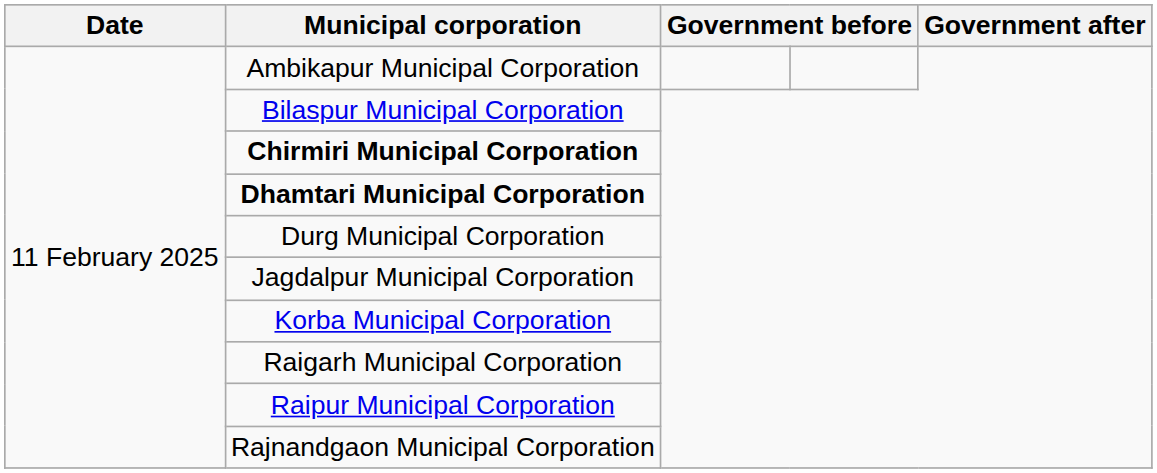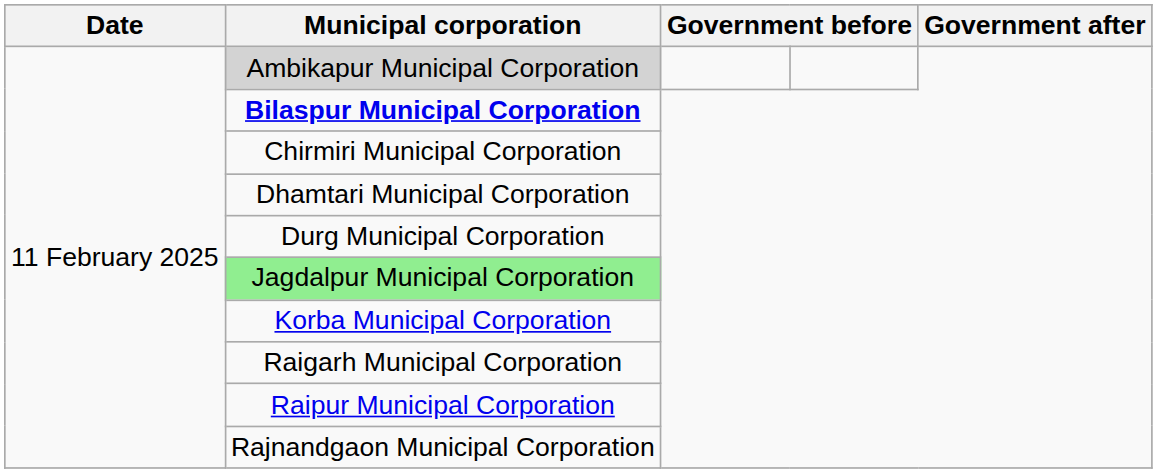(443, 67) no background -> (443, 67) lightgrey background
(443, 109) normal -> (443, 109) bold
(443, 151) bold -> (443, 151) normal
(443, 194) bold -> (443, 194) normal
(443, 278) no background -> (443, 278) lightgreen background
